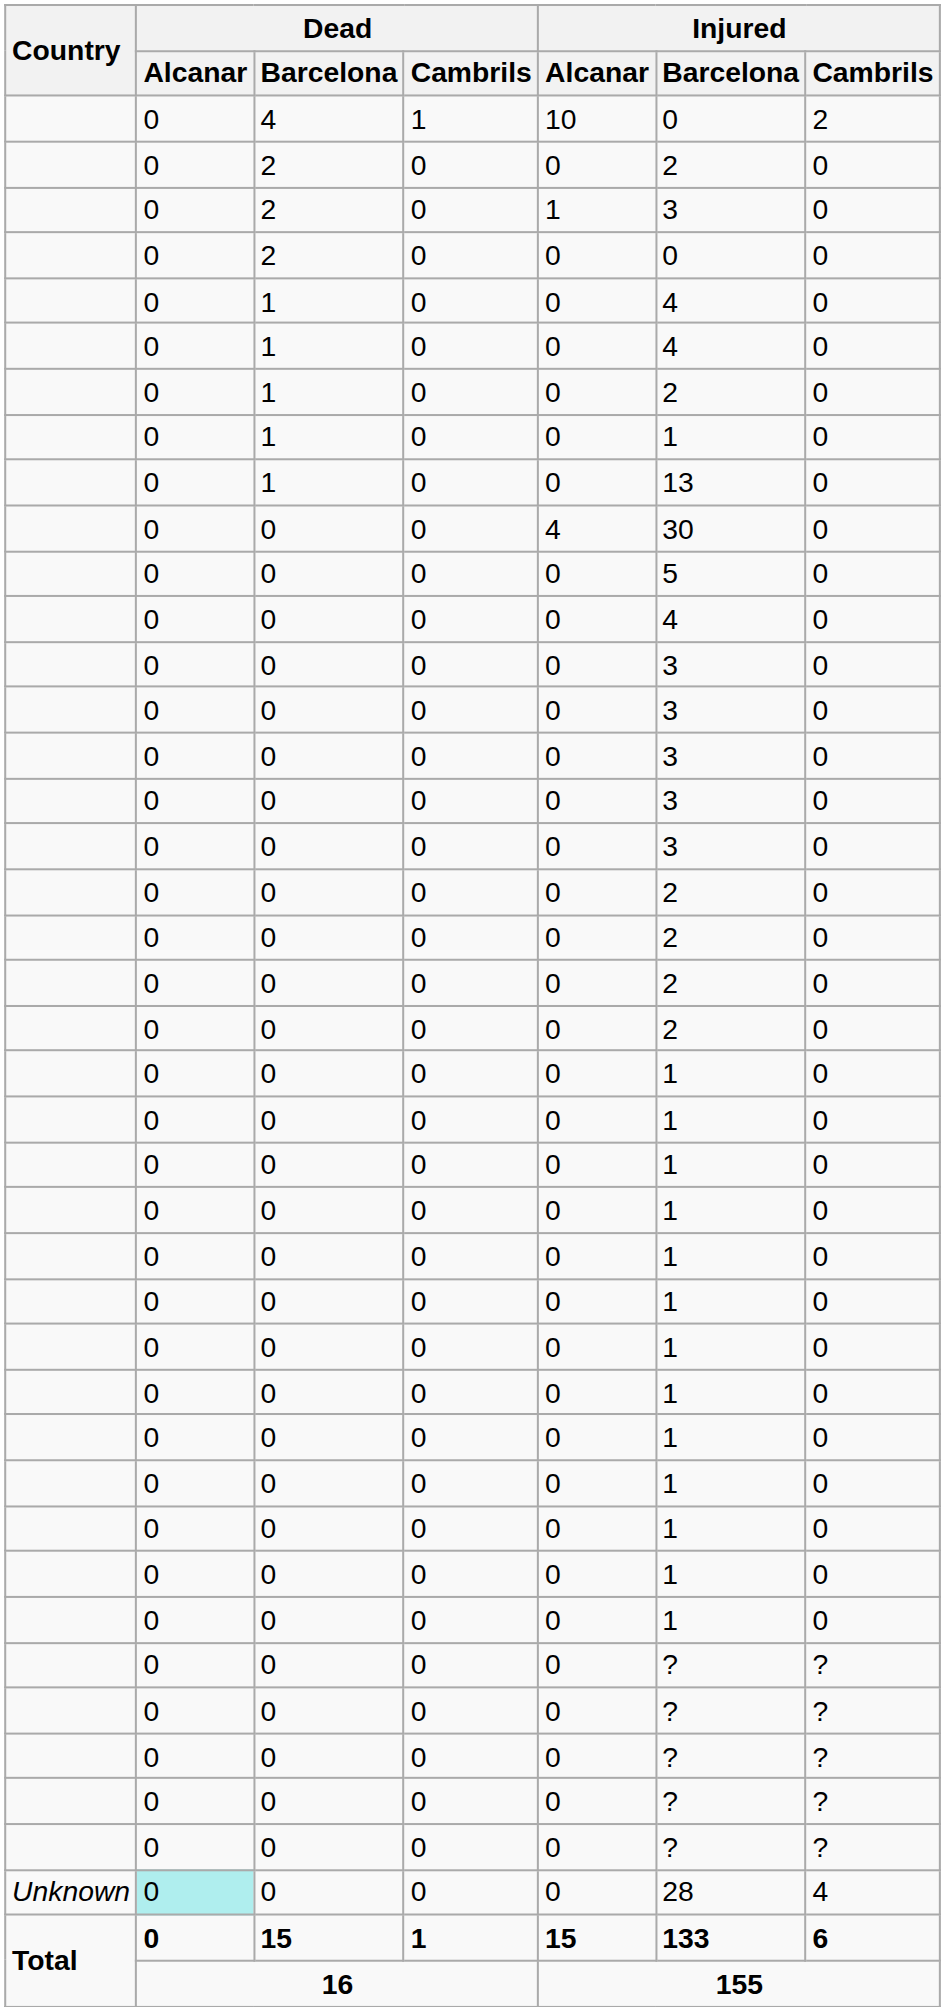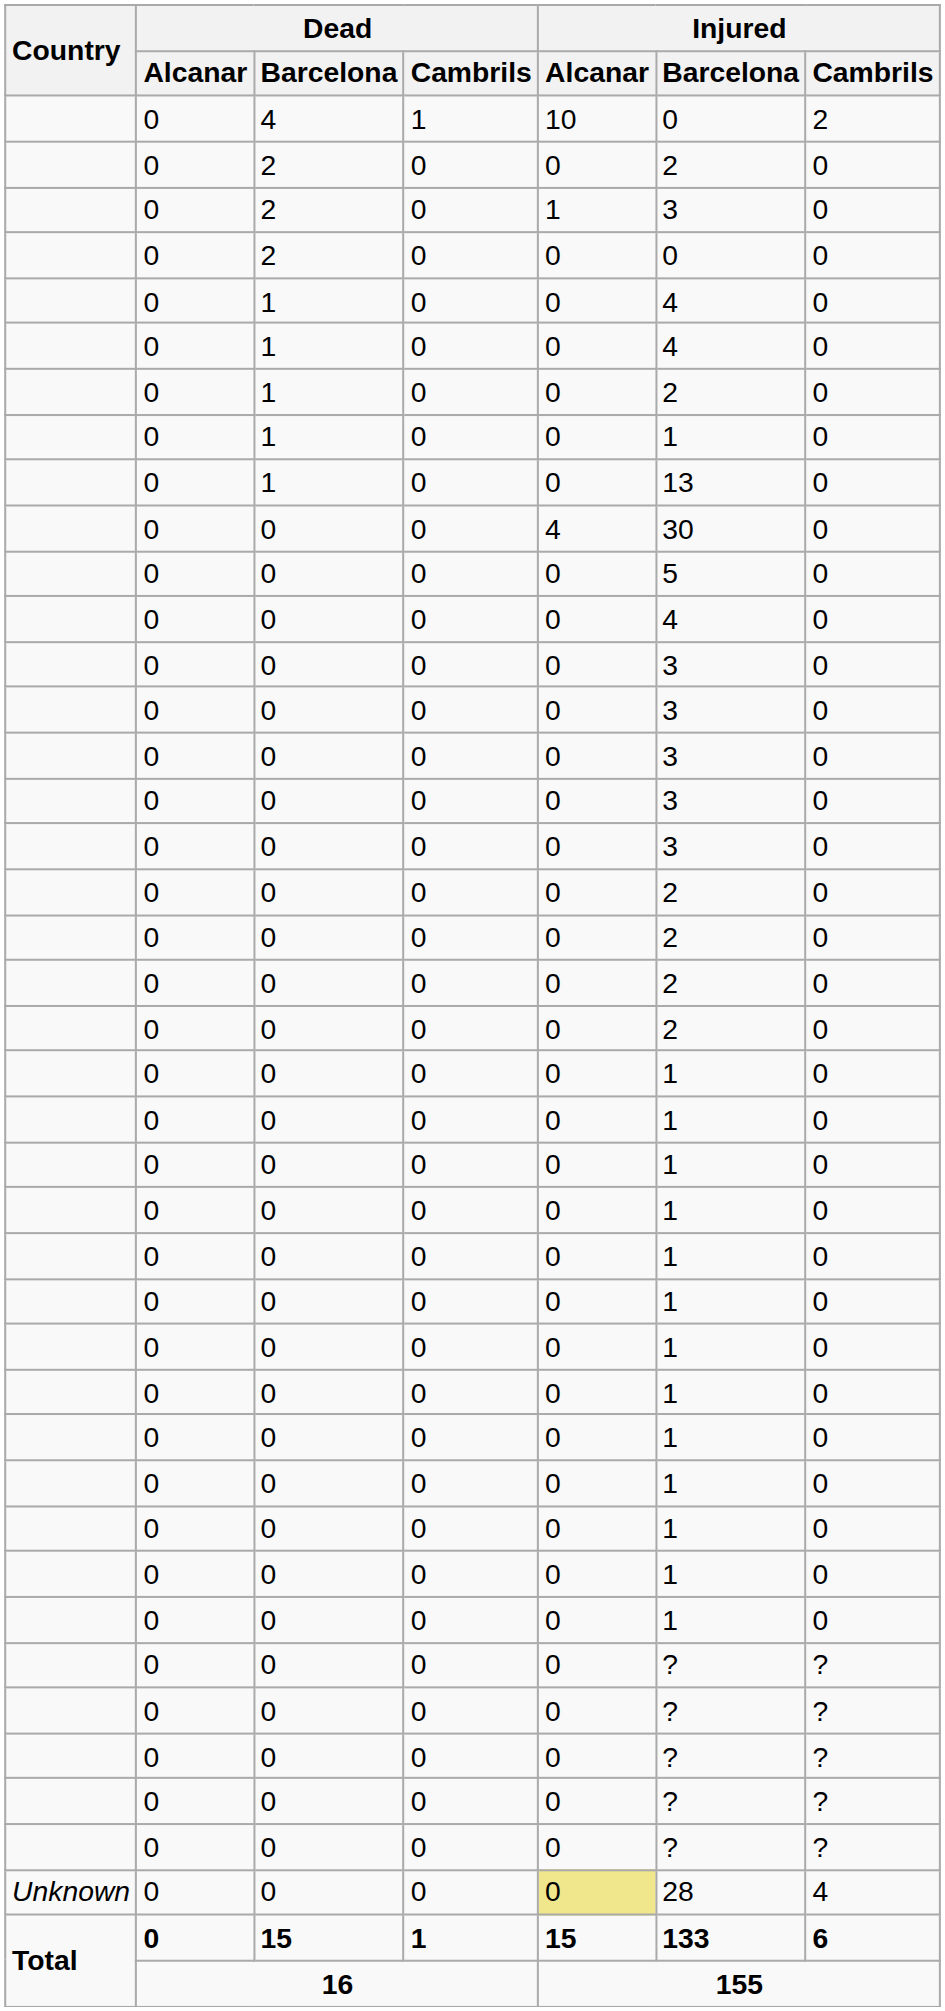(151, 1892) paleturquoise background -> (151, 1892) no background
(553, 1892) no background -> (553, 1892) khaki background
